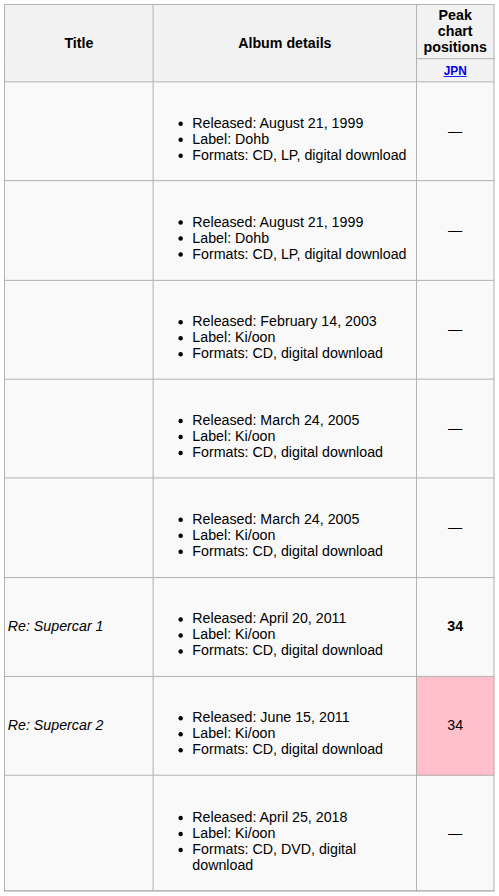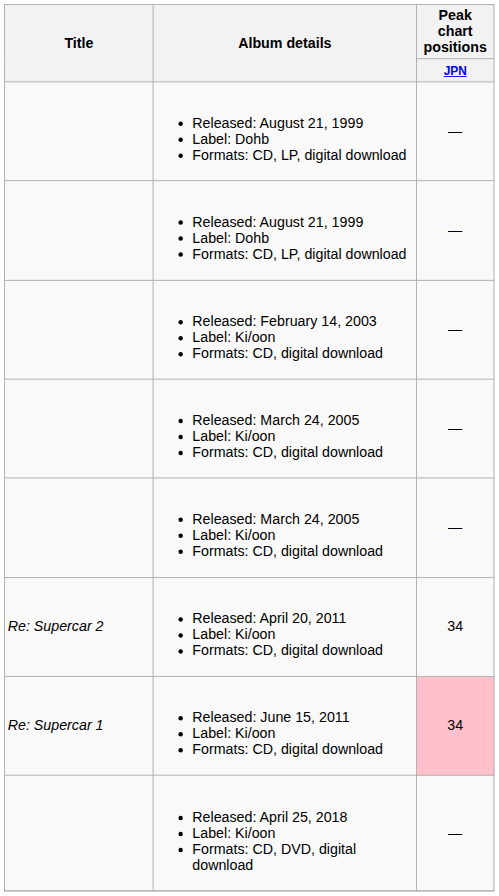(56, 626) Re: Supercar 1 -> (56, 626) Re: Supercar 2
(455, 626) bold -> (455, 626) normal
(56, 726) Re: Supercar 2 -> (56, 726) Re: Supercar 1
